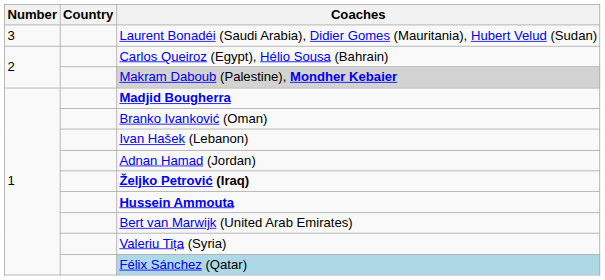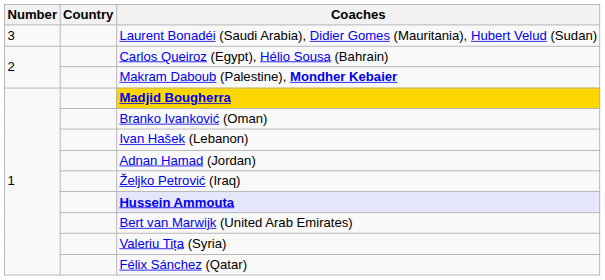(258, 77) lightgrey background -> (258, 77) no background
(175, 98) no background -> (175, 98) gold background
(184, 181) bold -> (180, 181) normal
(177, 202) no background -> (177, 202) lavender background
(183, 264) lightblue background -> (183, 264) no background
